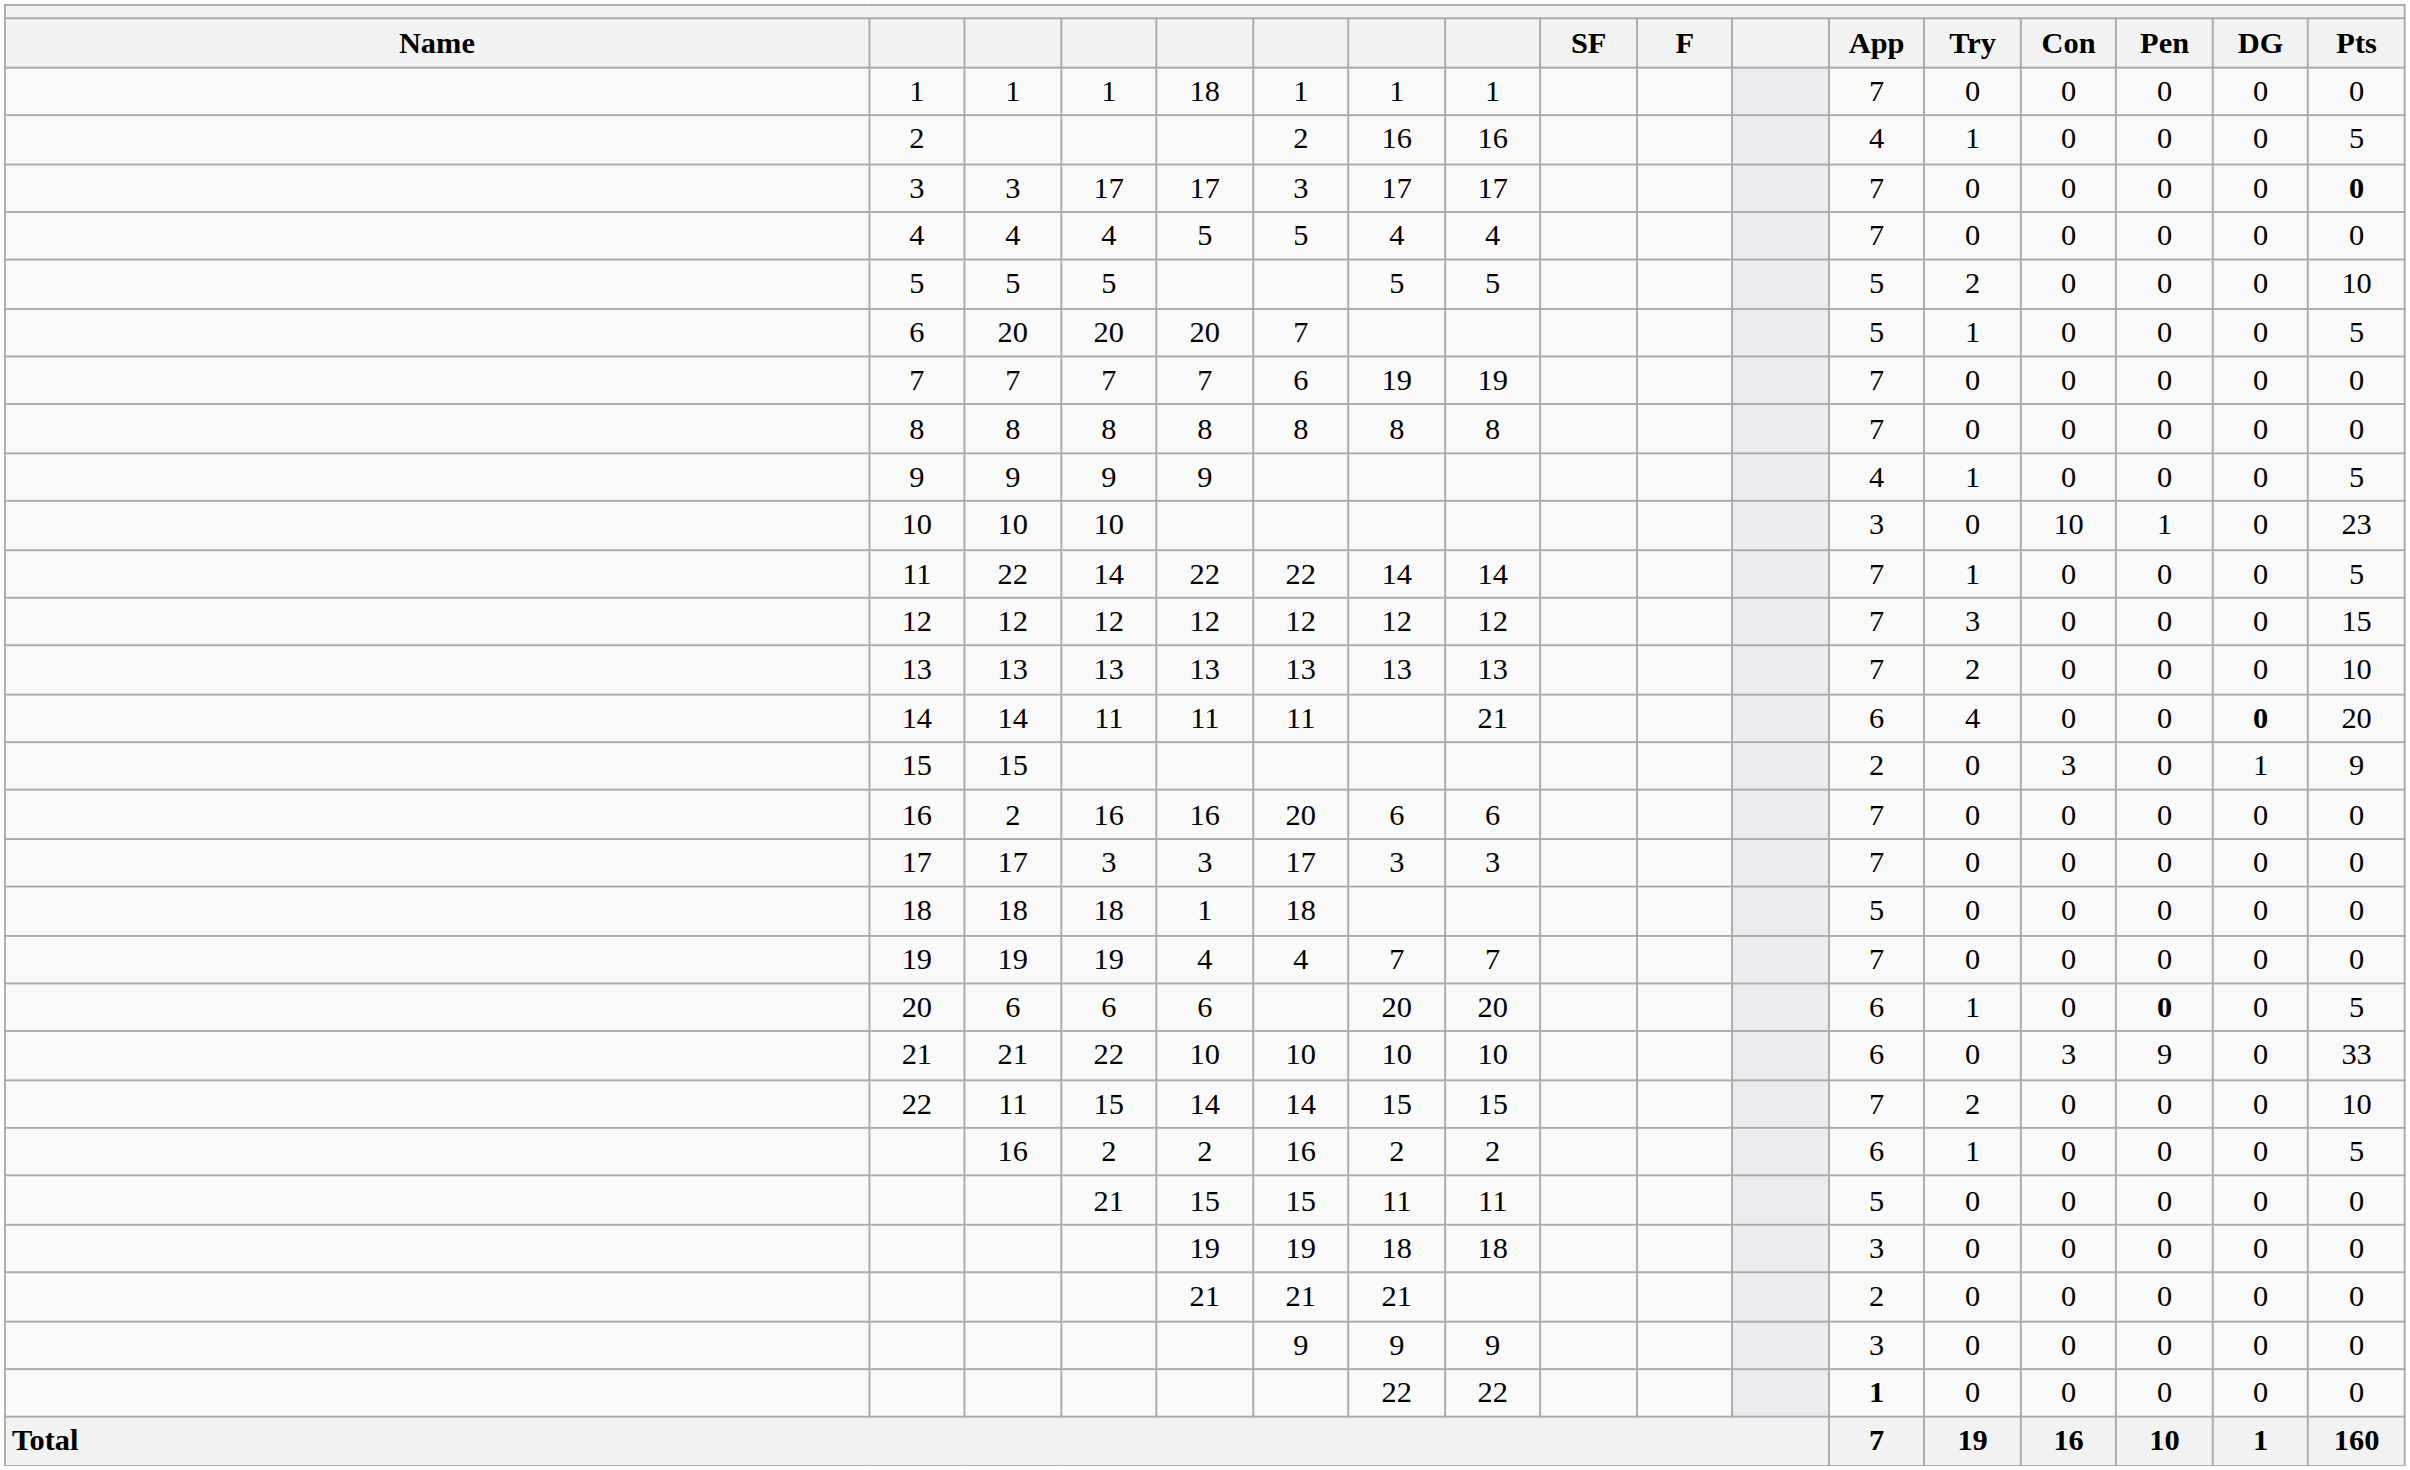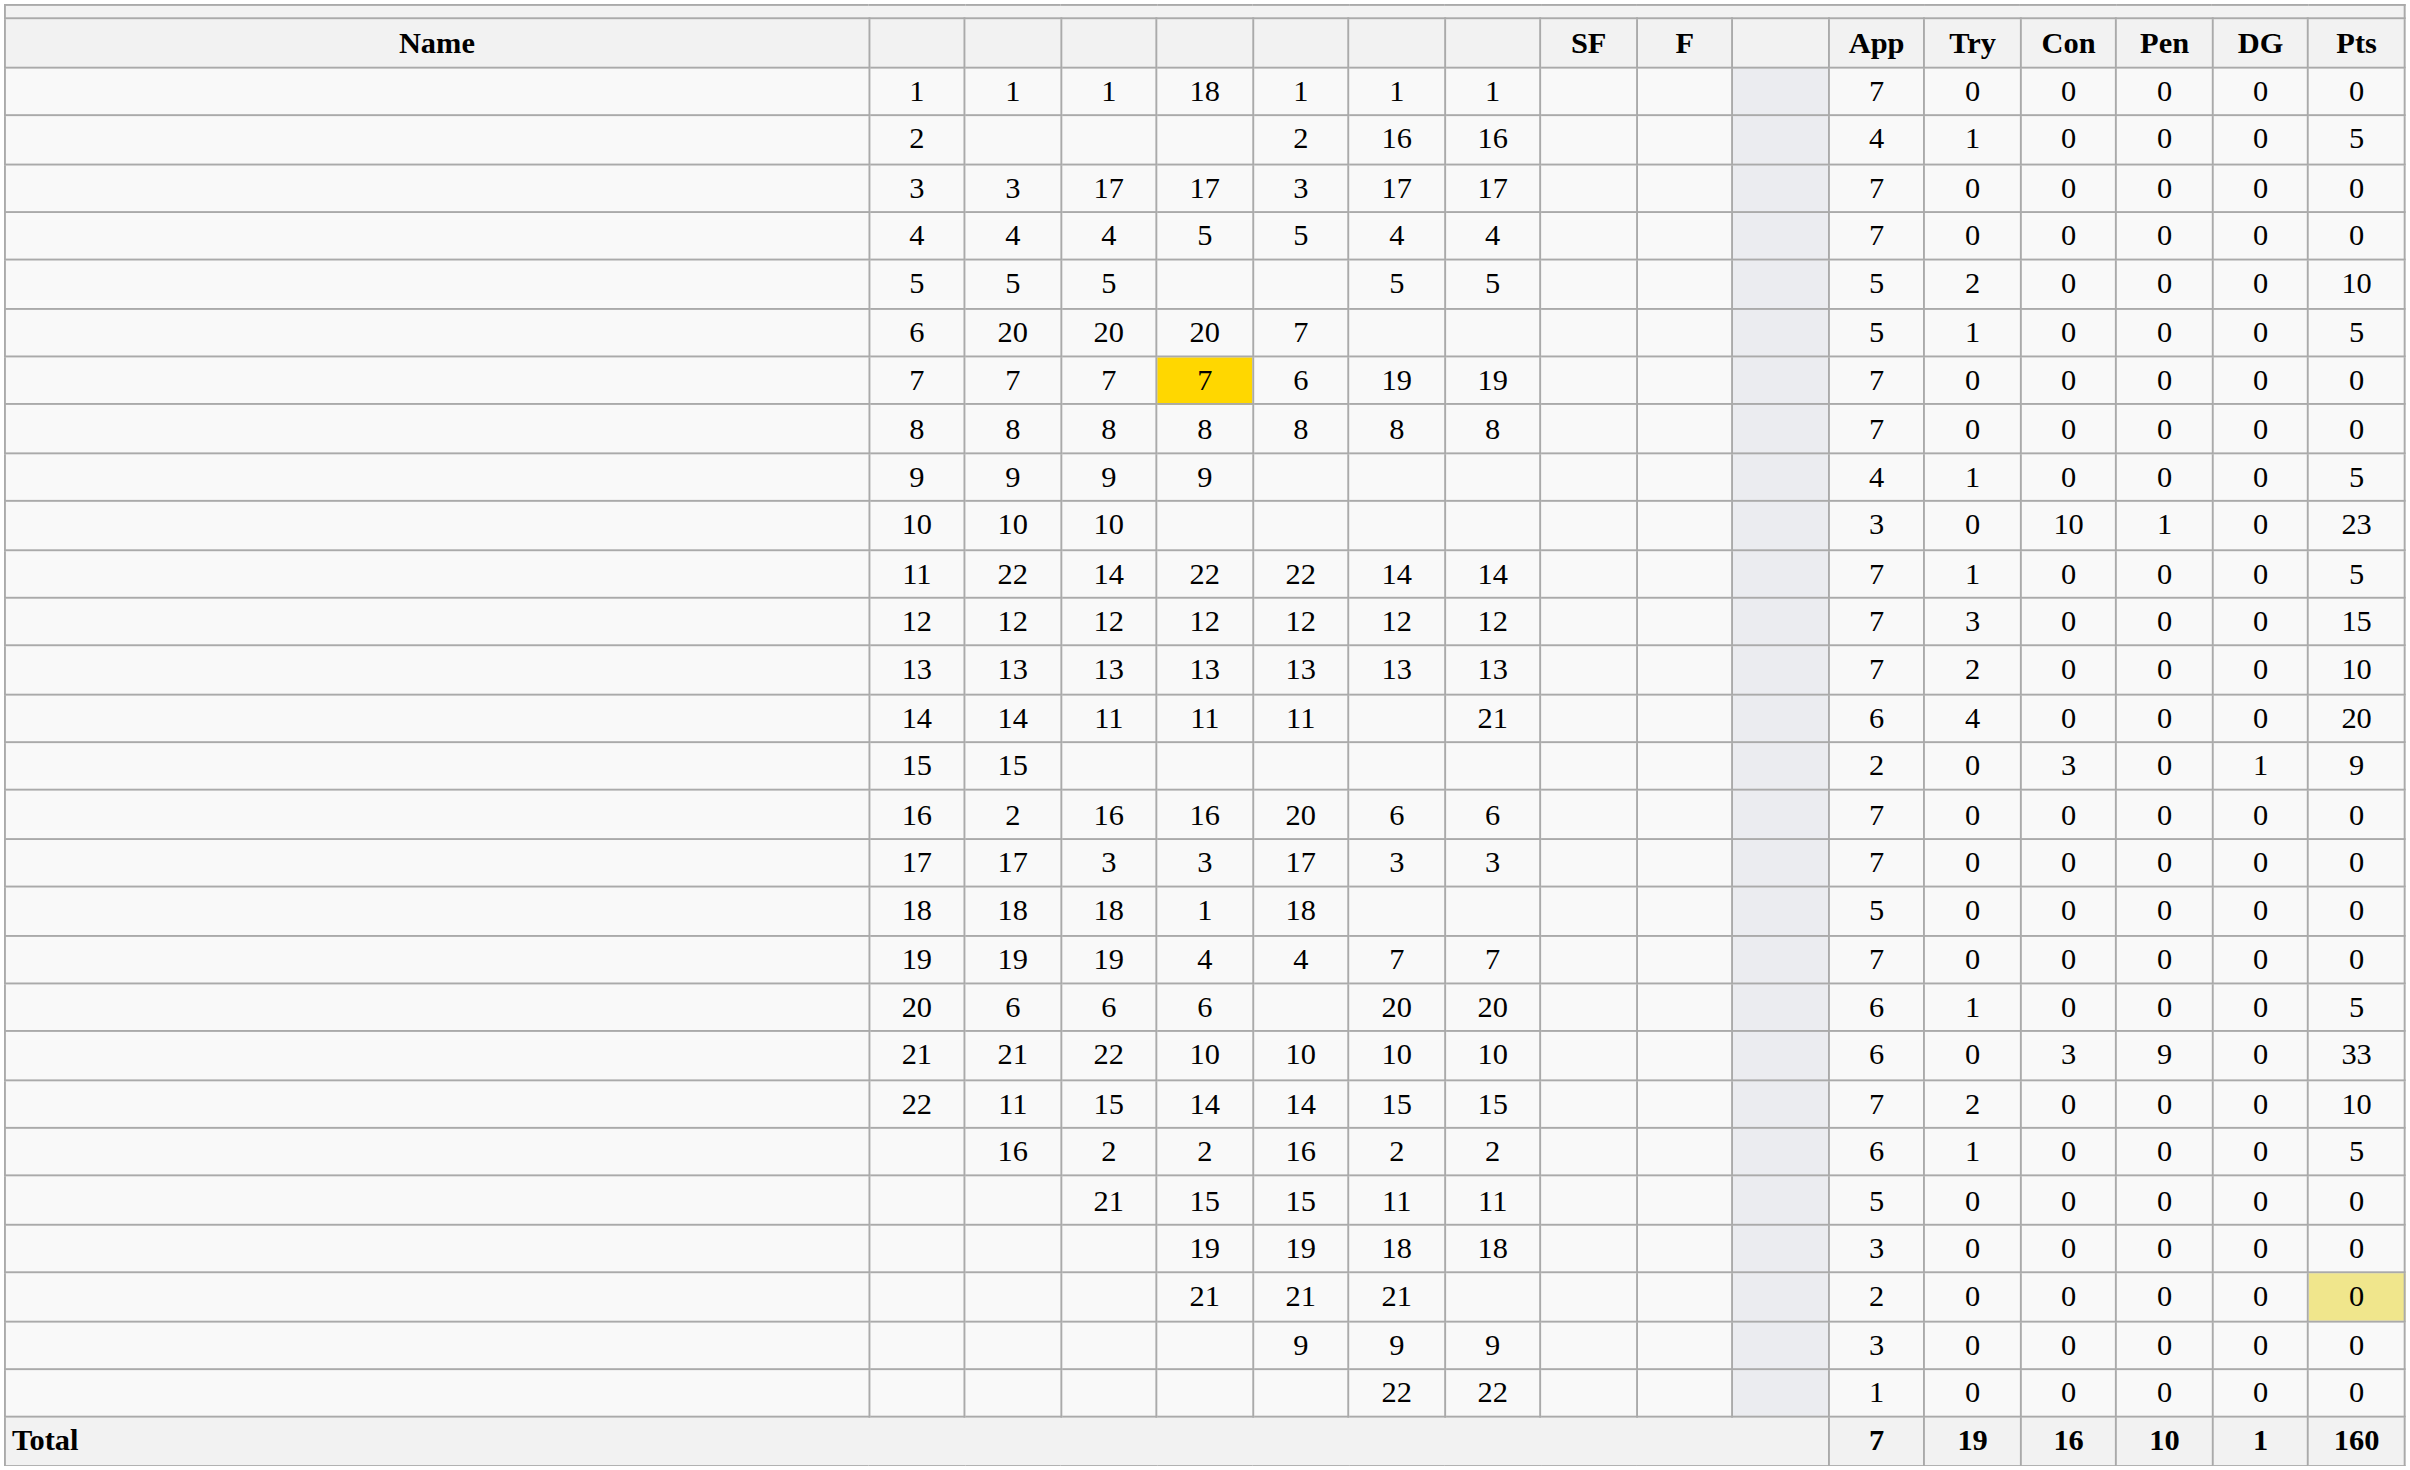(2357, 187) bold -> (2357, 187) normal
(1205, 380) no background -> (1205, 380) gold background
(2261, 717) bold -> (2261, 717) normal
(2165, 1006) bold -> (2165, 1006) normal
(2357, 1296) no background -> (2357, 1296) khaki background
(1877, 1392) bold -> (1877, 1392) normal
